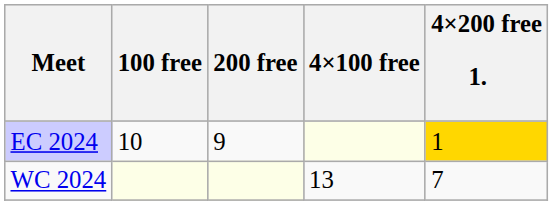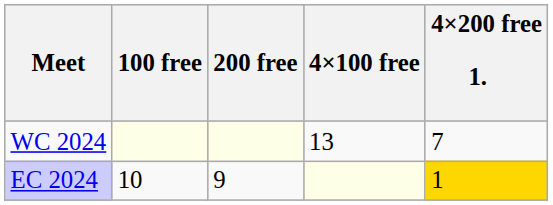rows swapped: (58, 180) <-> (54, 140)
